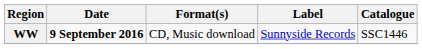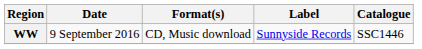(97, 33) bold -> (95, 33) normal
